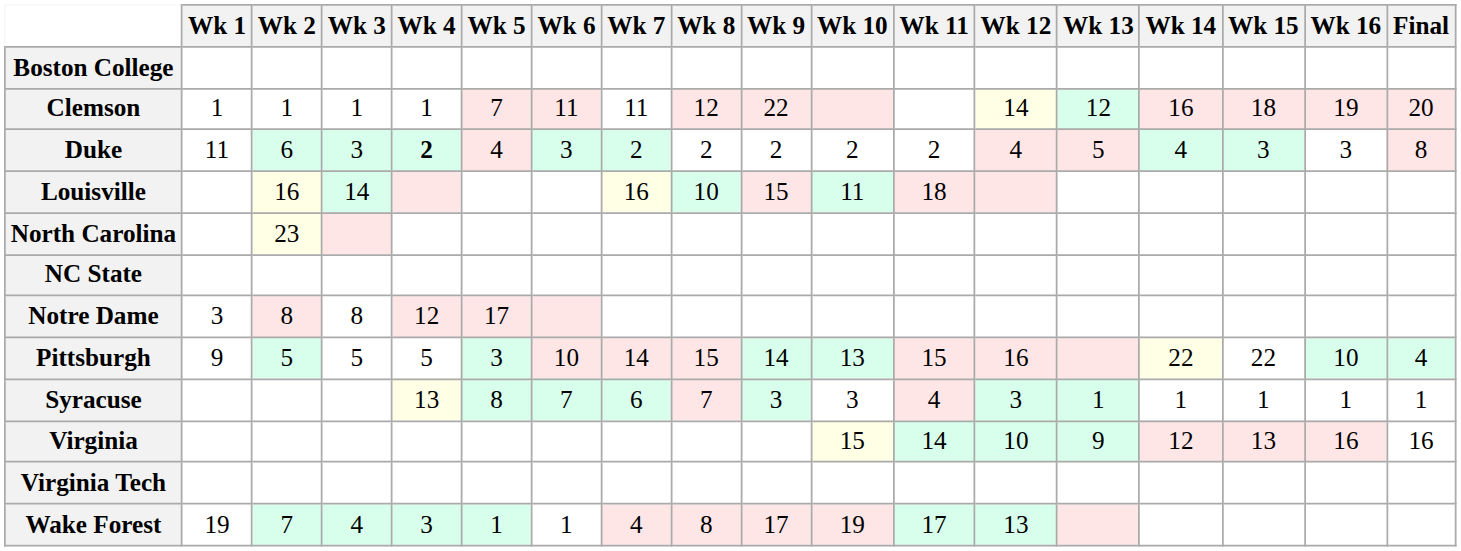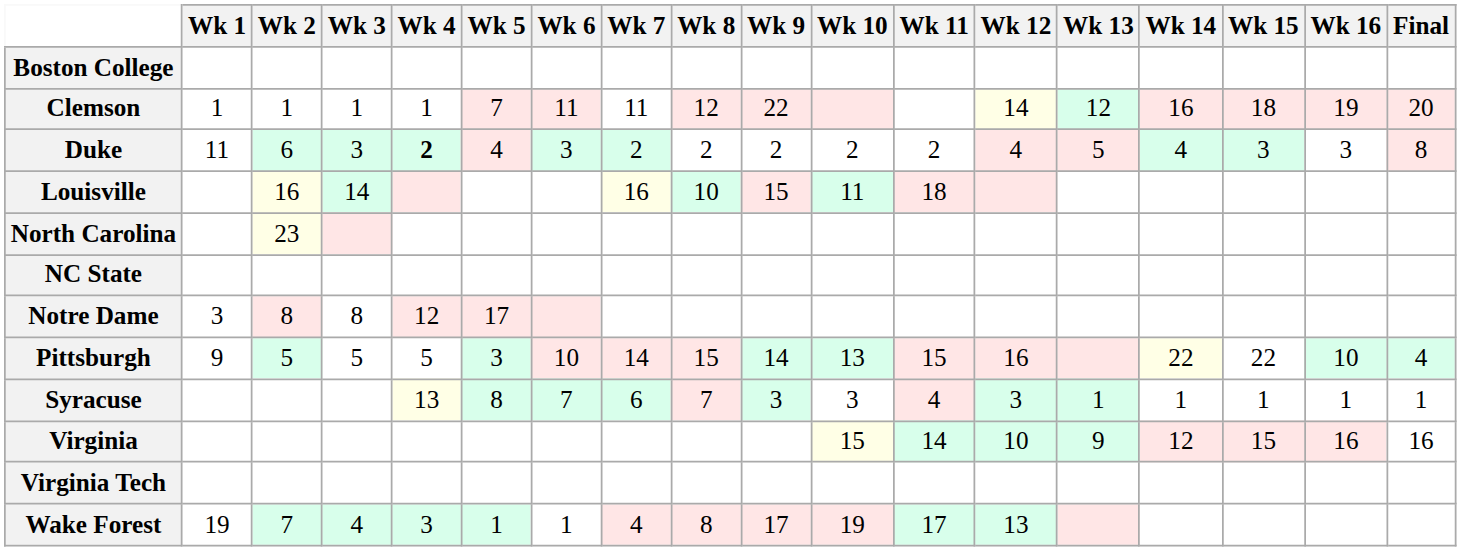(1263, 441) 13 -> (1263, 441) 15
